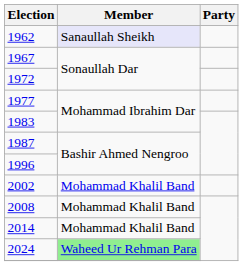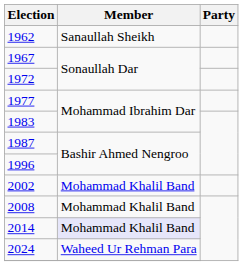(108, 36) lavender background -> (108, 36) no background
(128, 228) no background -> (128, 228) lavender background
(129, 249) lightgreen background -> (129, 249) no background
